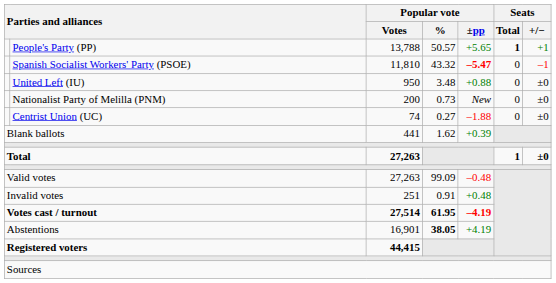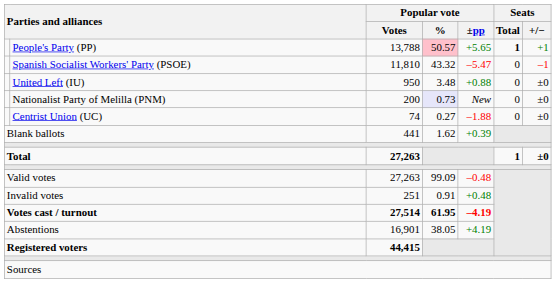(443, 47) no background -> (443, 47) pink background
(479, 64) bold -> (479, 64) normal
(446, 99) no background -> (446, 99) lavender background
(443, 230) bold -> (443, 230) normal
